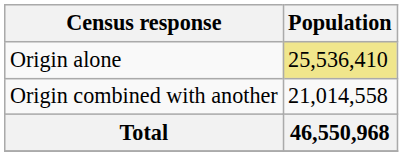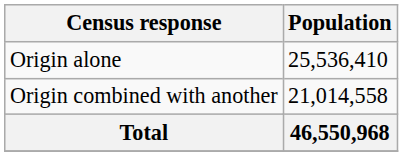(338, 59) khaki background -> (338, 59) no background
